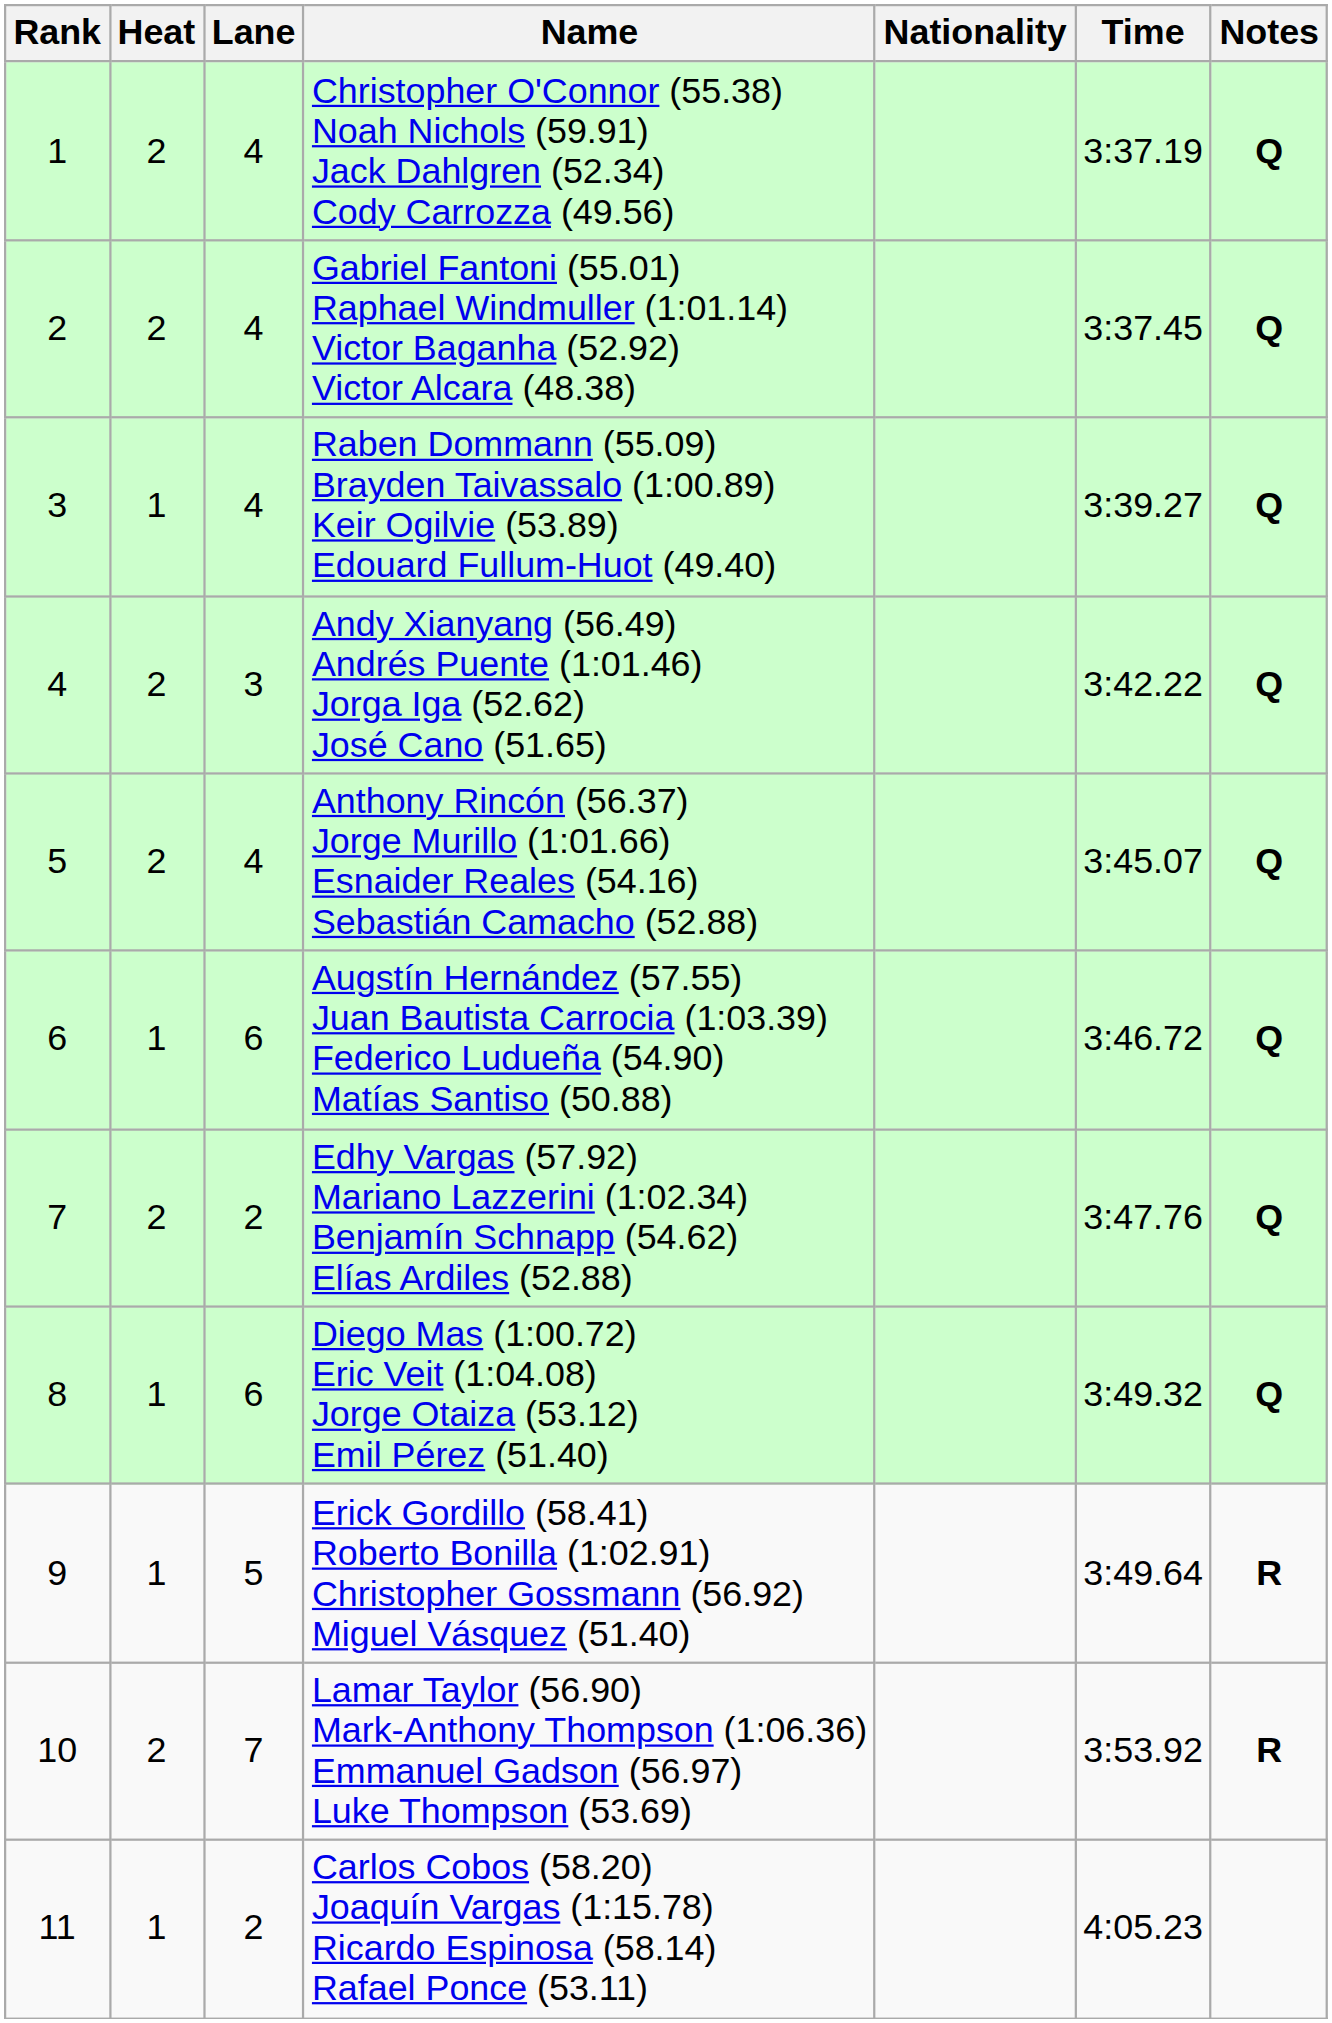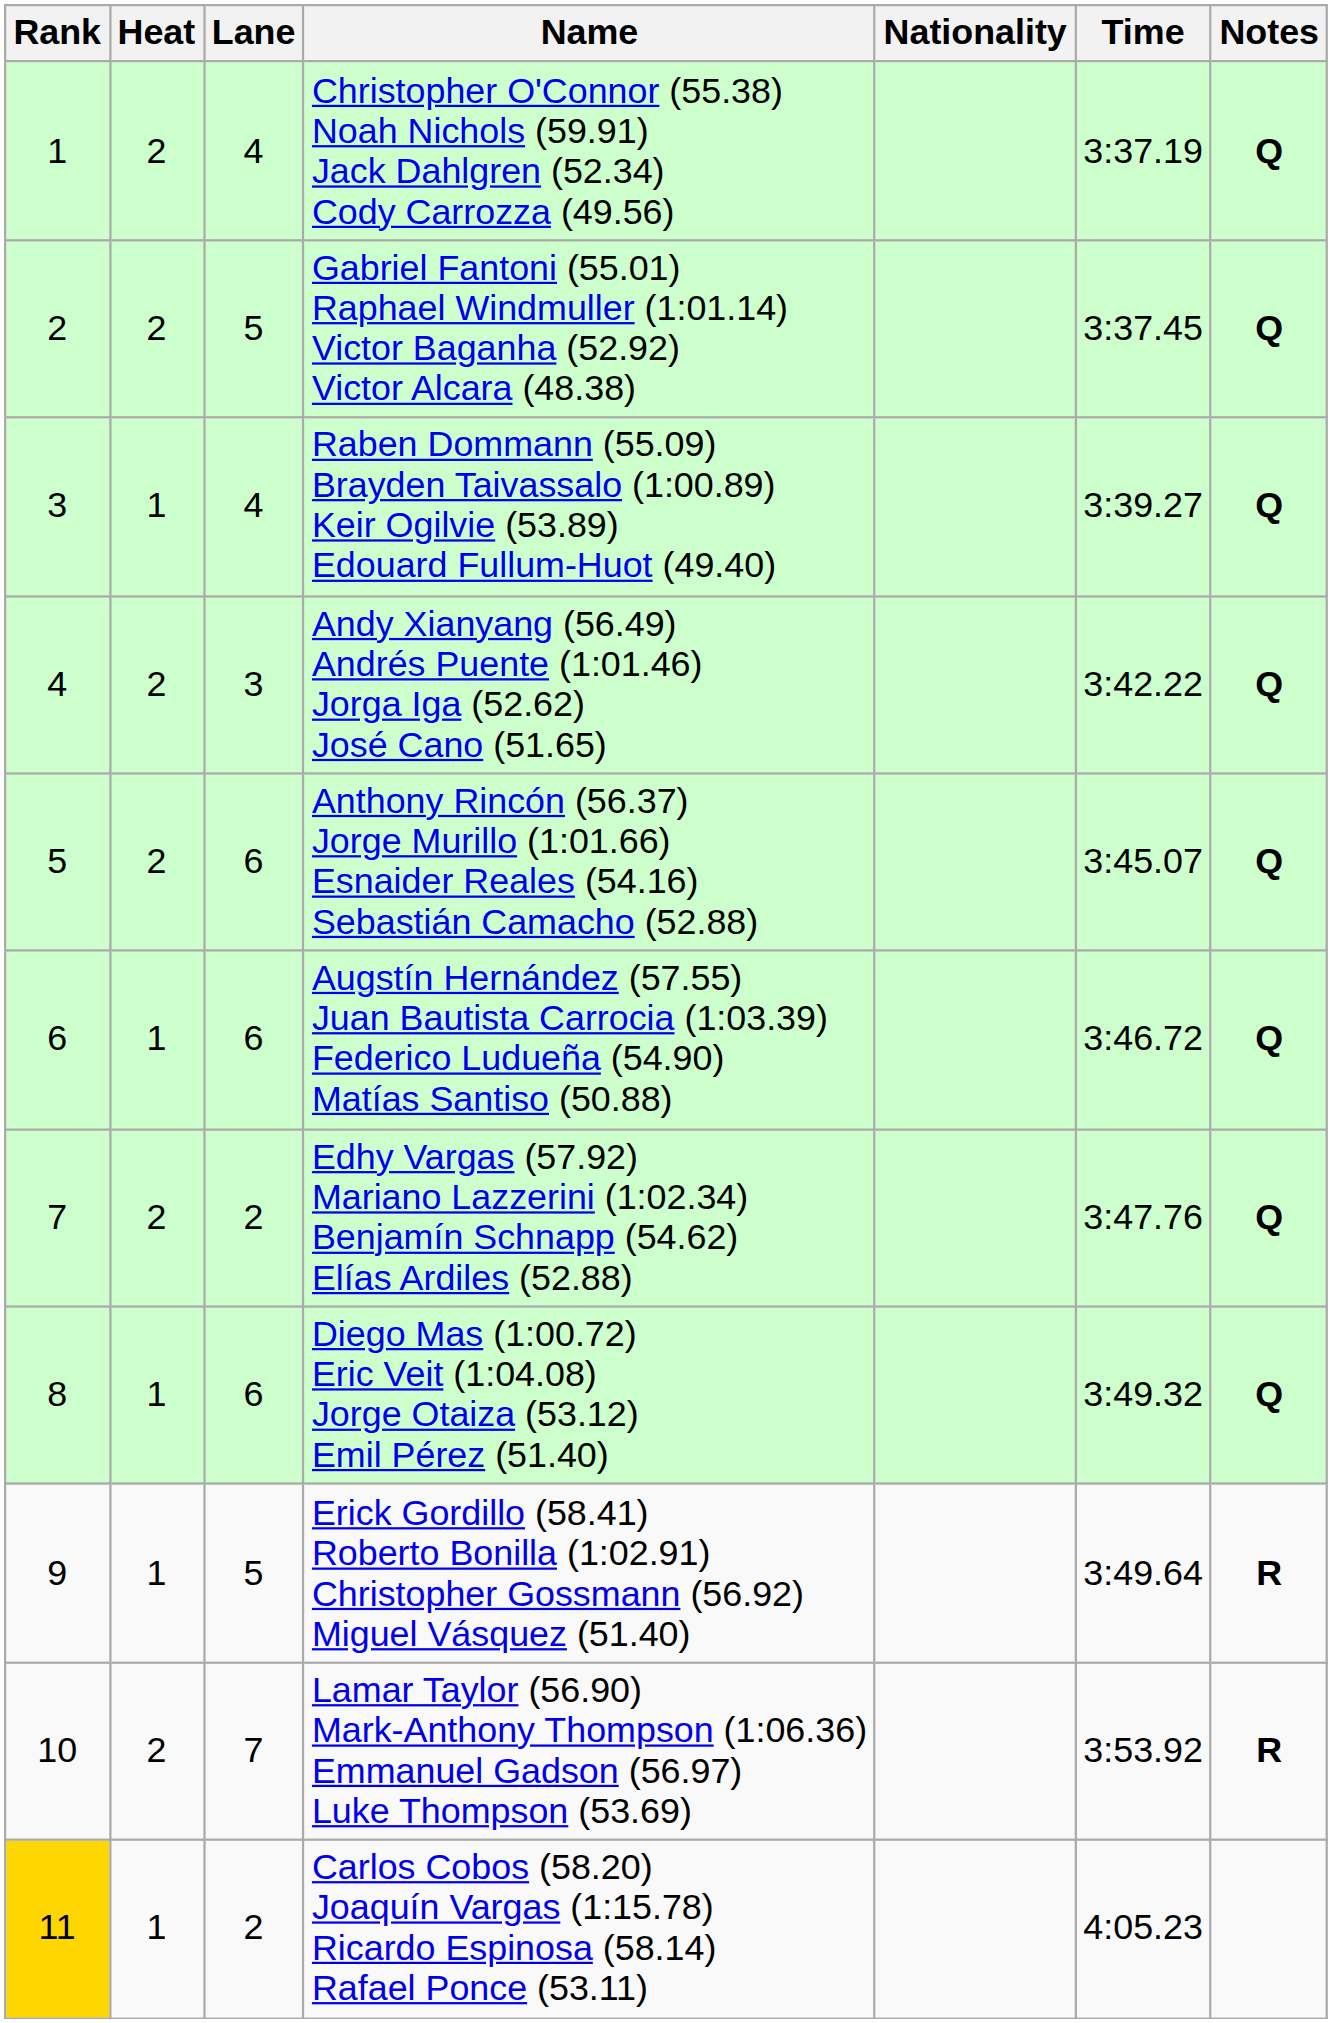(254, 328) 4 -> (254, 328) 5
(254, 861) 4 -> (254, 861) 6
(57, 1928) no background -> (57, 1928) gold background
